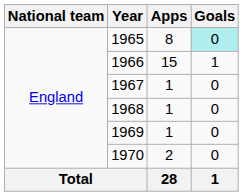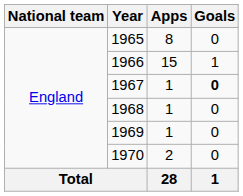(215, 39) paleturquoise background -> (215, 39) no background
(215, 86) normal -> (215, 86) bold
